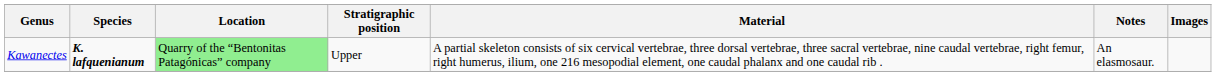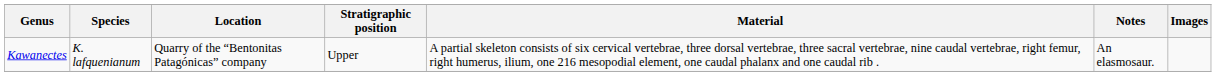(108, 54) bold -> (106, 54) normal
(222, 54) lightgreen background -> (218, 54) no background
